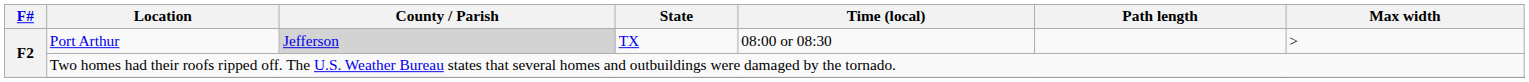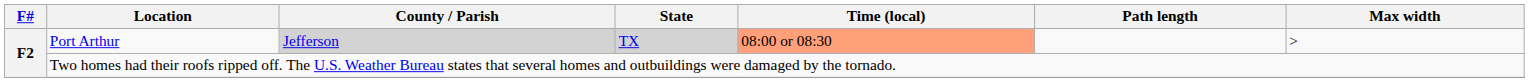(629, 41) no background -> (629, 41) lightgrey background
(787, 41) no background -> (787, 41) lightsalmon background
